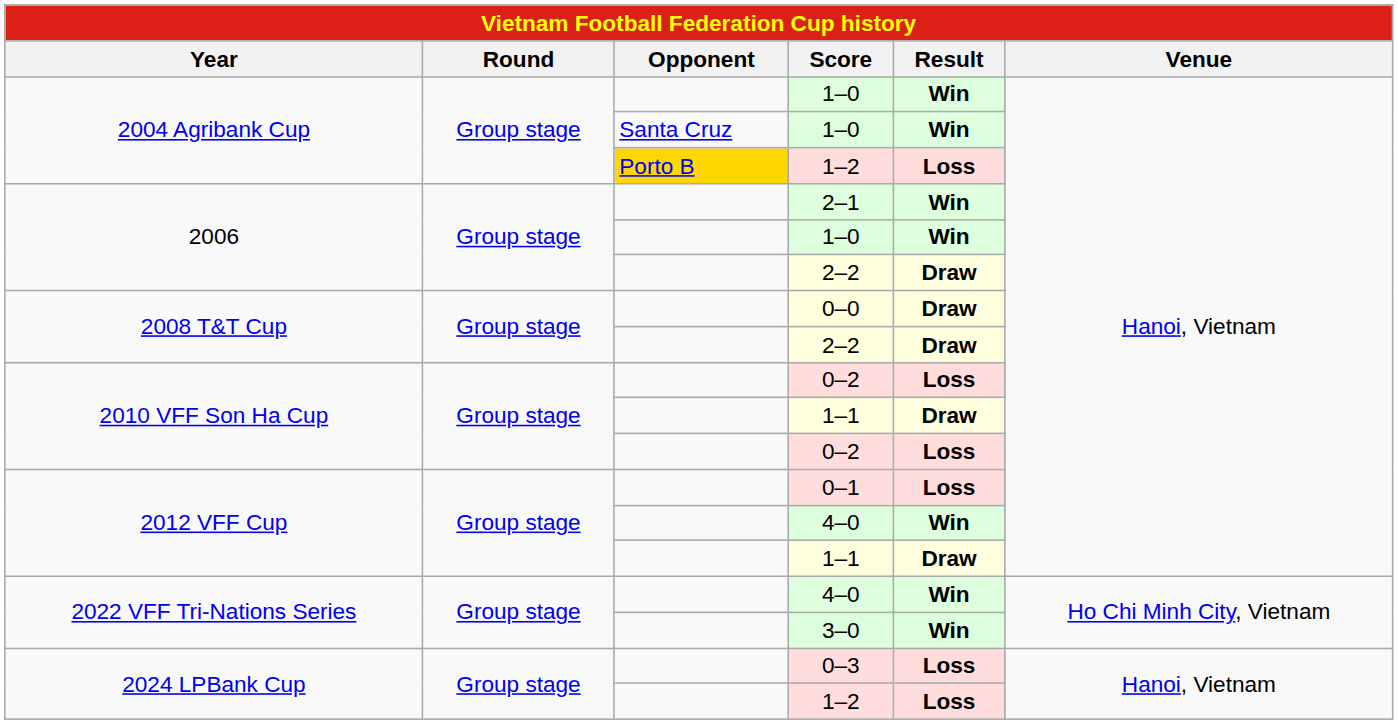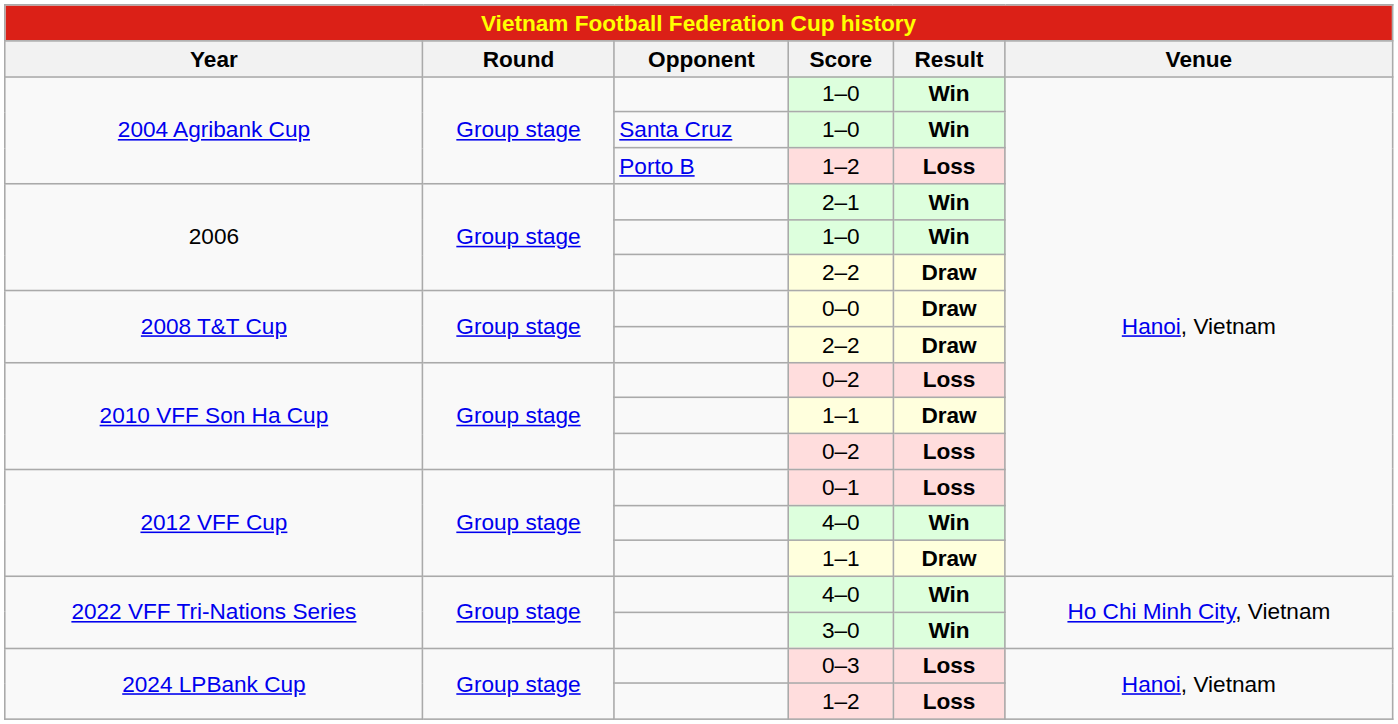(657, 166) gold background -> (657, 166) no background
